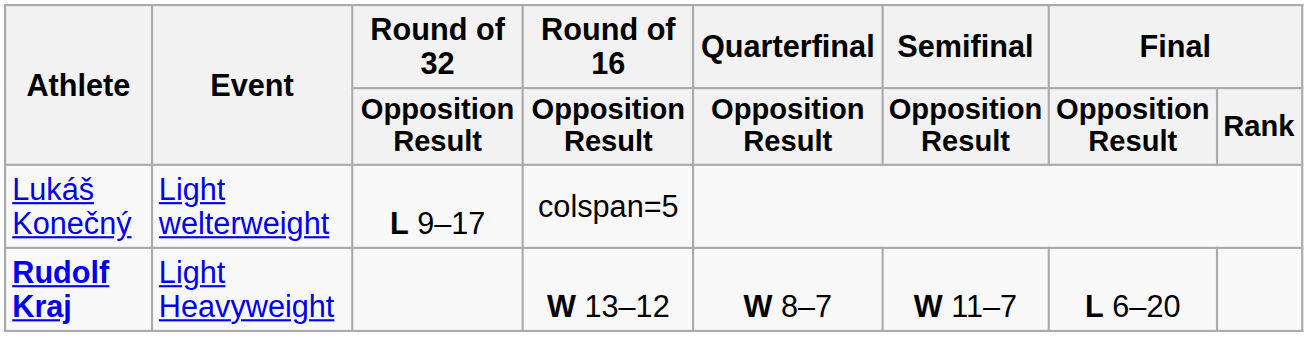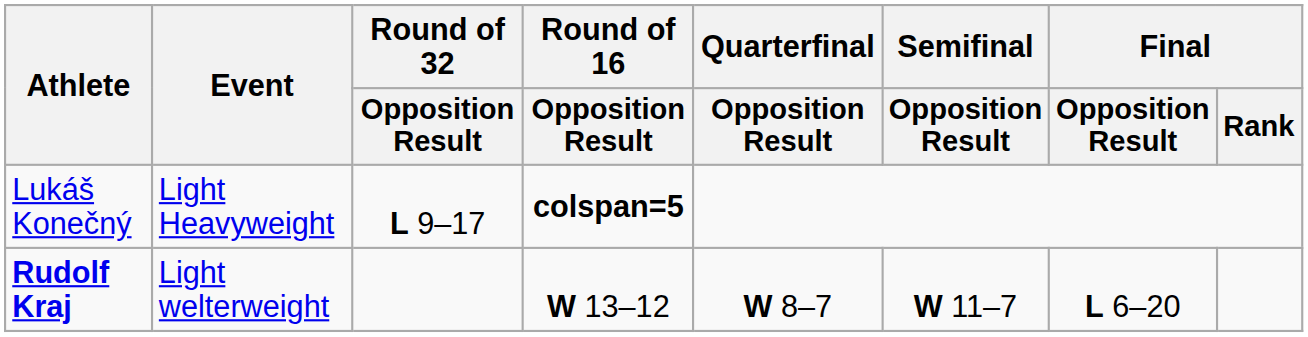(244, 207) Light welterweight -> (247, 207) Light Heavyweight
(608, 207) normal -> (608, 207) bold
(247, 289) Light Heavyweight -> (244, 289) Light welterweight
